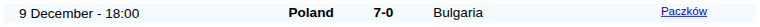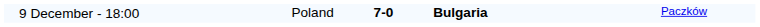(311, 12) bold -> (313, 12) normal
(458, 12) normal -> (460, 12) bold
